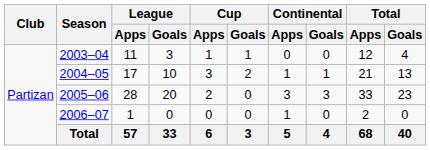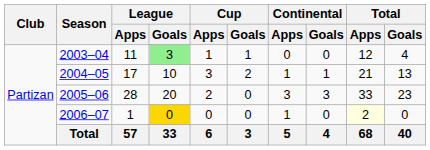(170, 54) no background -> (170, 54) lightgreen background
(170, 114) no background -> (170, 114) gold background
(365, 114) no background -> (365, 114) lightyellow background
